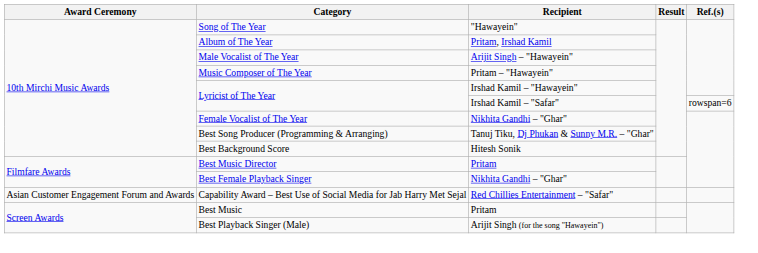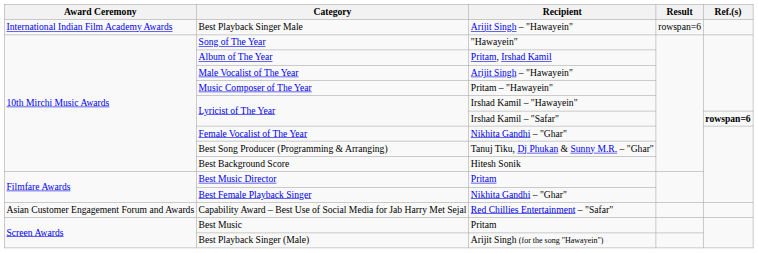+ row: (251, 27)
(710, 103) normal -> (728, 118) bold
